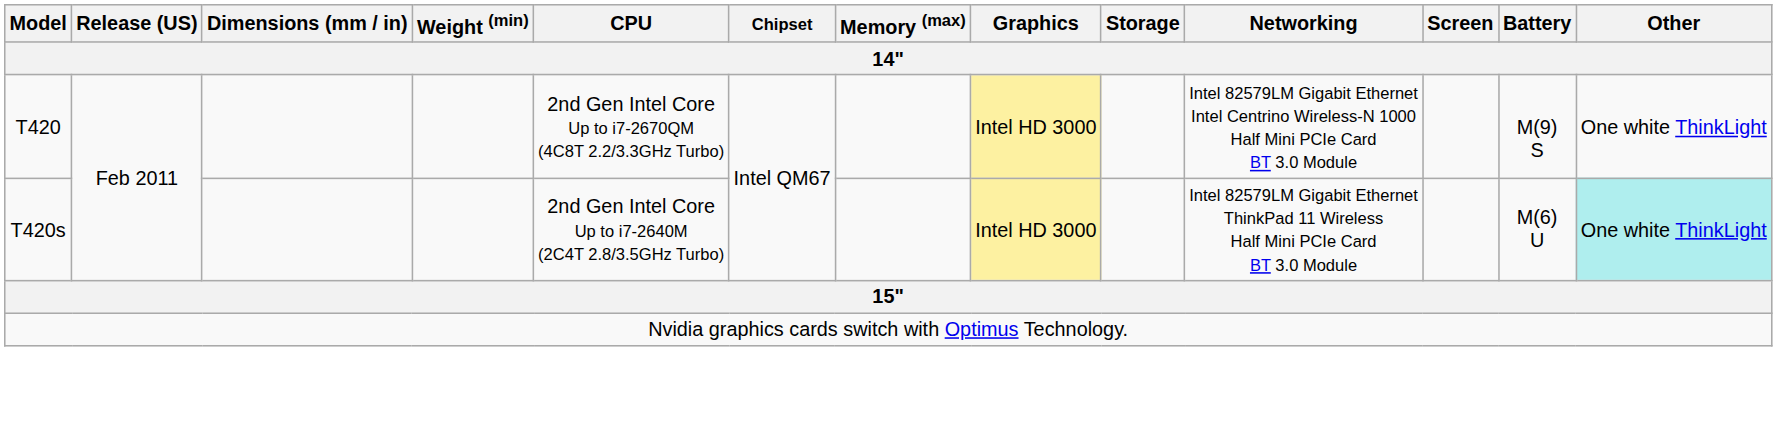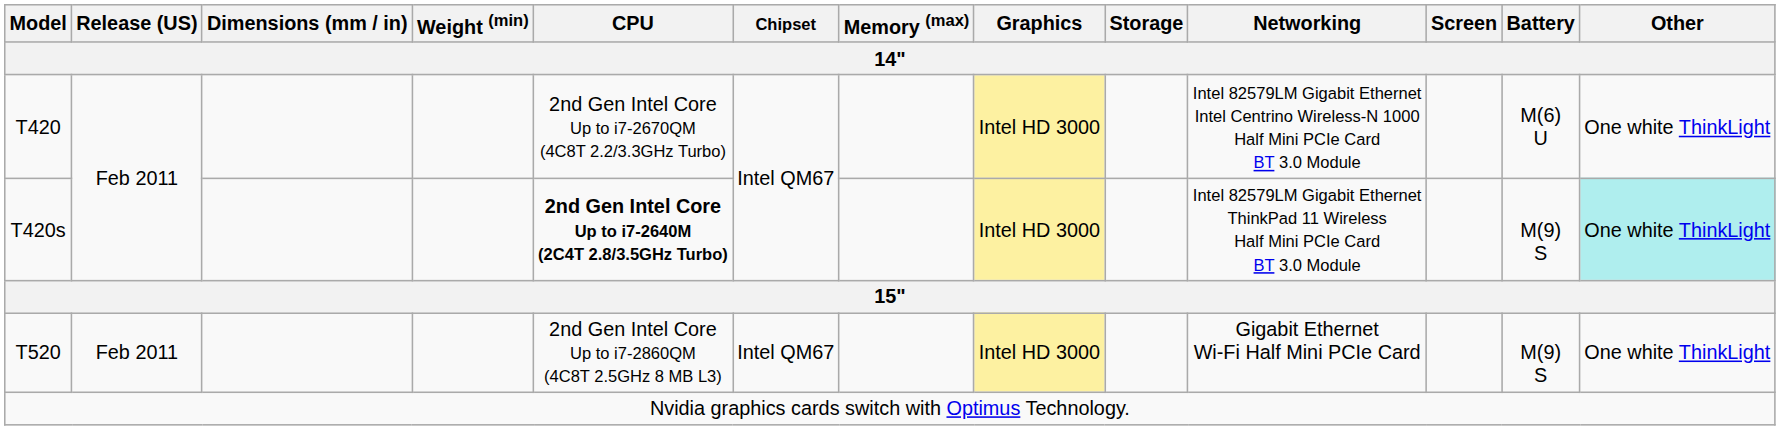(1537, 138) M(9) S -> (1541, 126) M(6) U
(631, 228) normal -> (633, 229) bold
(1537, 229) M(6) U -> (1541, 240) M(9) S
+ row: (38, 352)
